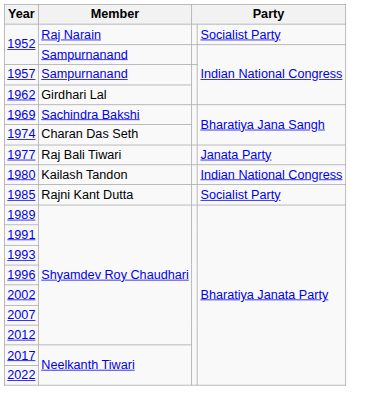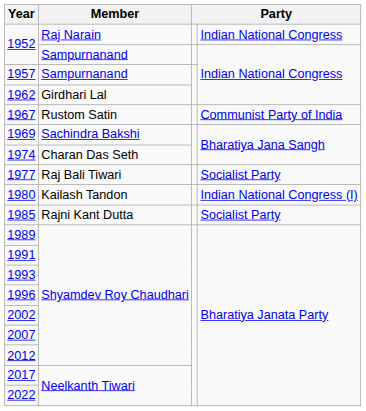(240, 34) Socialist Party -> (271, 34) Indian National Congress
+ row: (21, 114)
(236, 154) Janata Party -> (240, 174) Socialist Party
(271, 174) Indian National Congress -> (279, 194) Indian National Congress (I)
